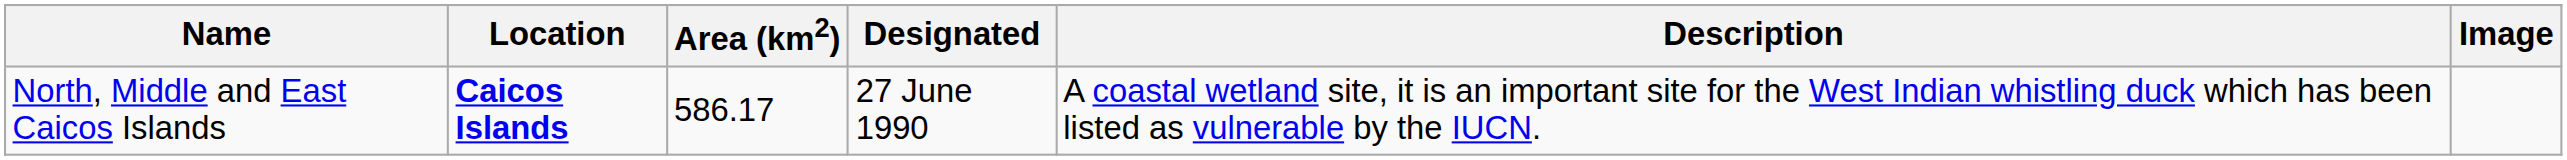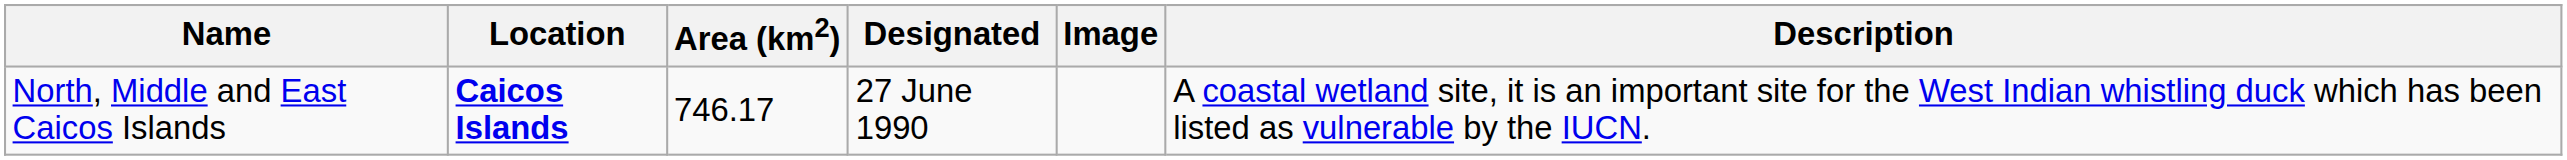columns swapped: (1754, 34) <-> (2506, 34)
(724, 109) 586.17 -> (724, 109) 746.17
